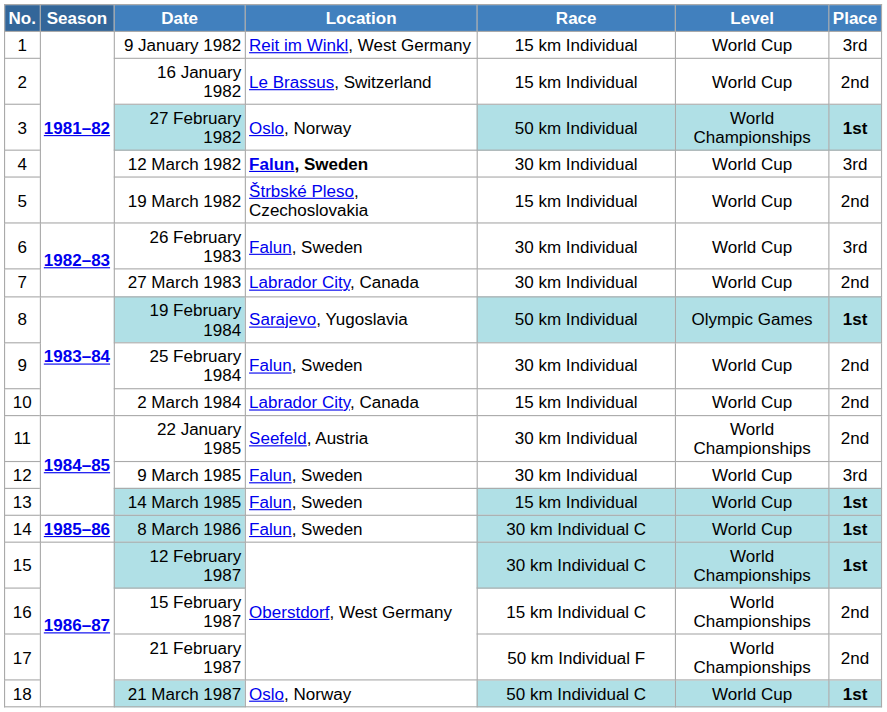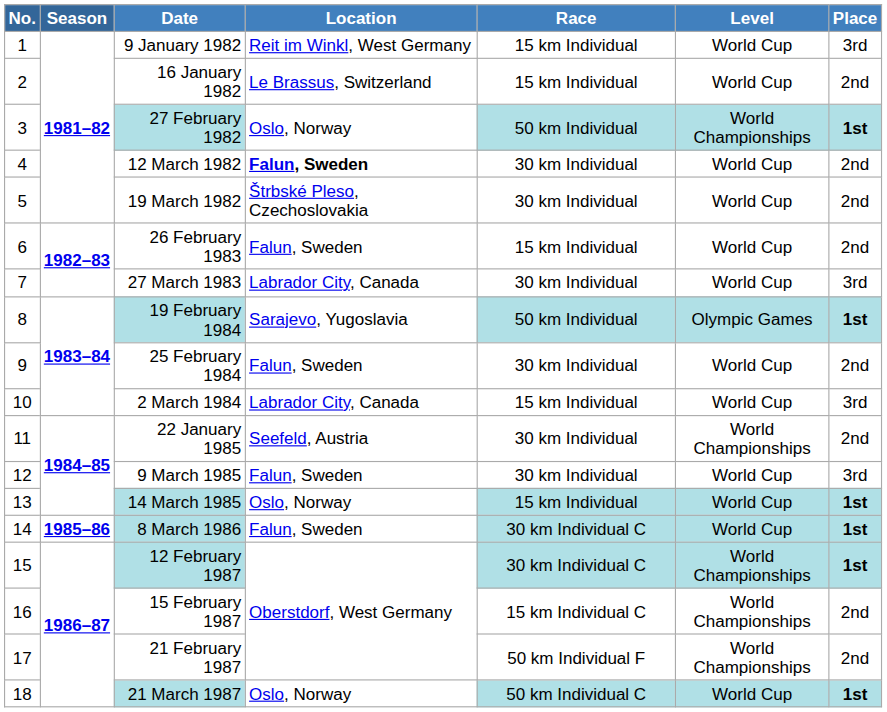(855, 164) 3rd -> (855, 164) 2nd
(576, 201) 15 km Individual -> (576, 201) 30 km Individual
(576, 247) 30 km Individual -> (576, 247) 15 km Individual
(855, 247) 3rd -> (855, 247) 2nd
(855, 283) 2nd -> (855, 283) 3rd
(855, 402) 2nd -> (855, 402) 3rd
(306, 502) Falun, Sweden -> (300, 502) Oslo, Norway
